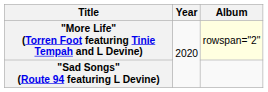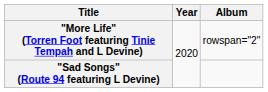(232, 40) lightyellow background -> (232, 40) no background
